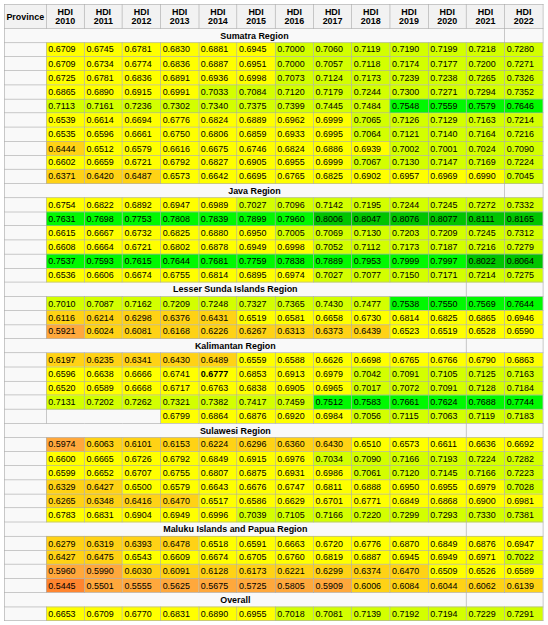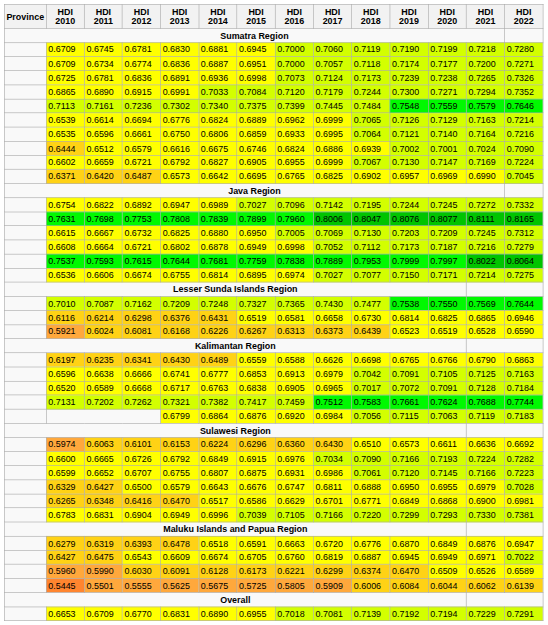(215, 374) bold -> (215, 374) normal
